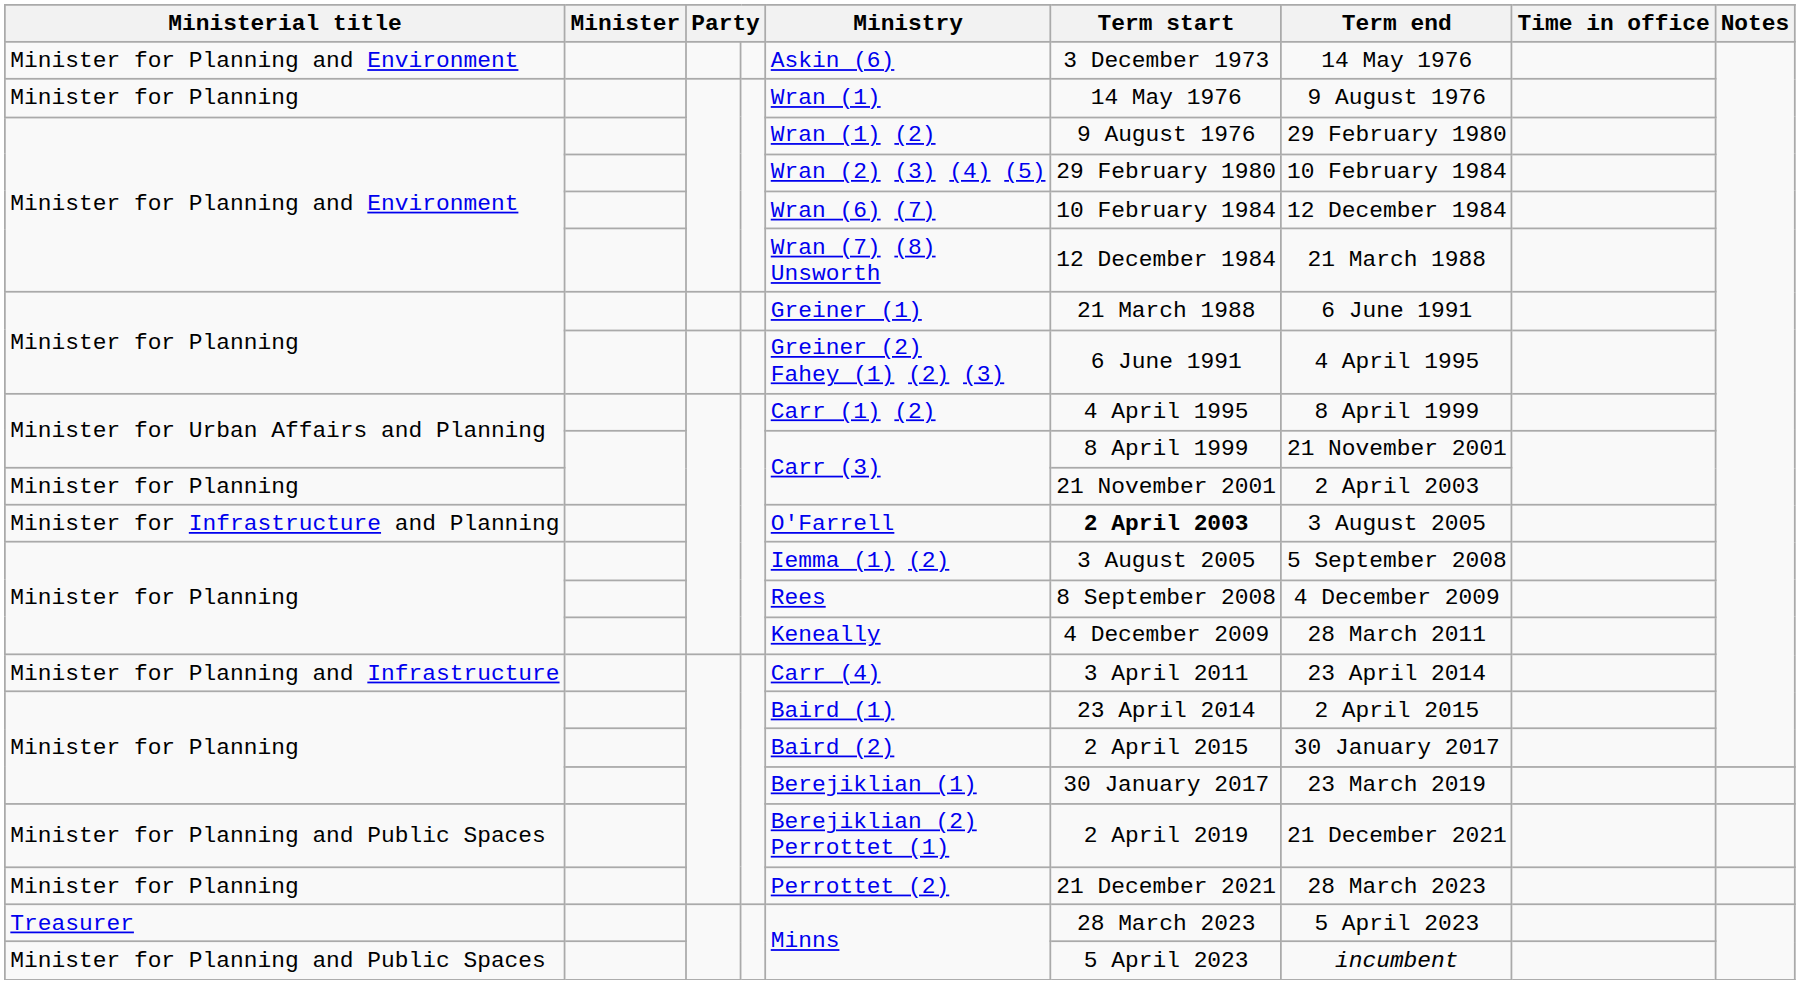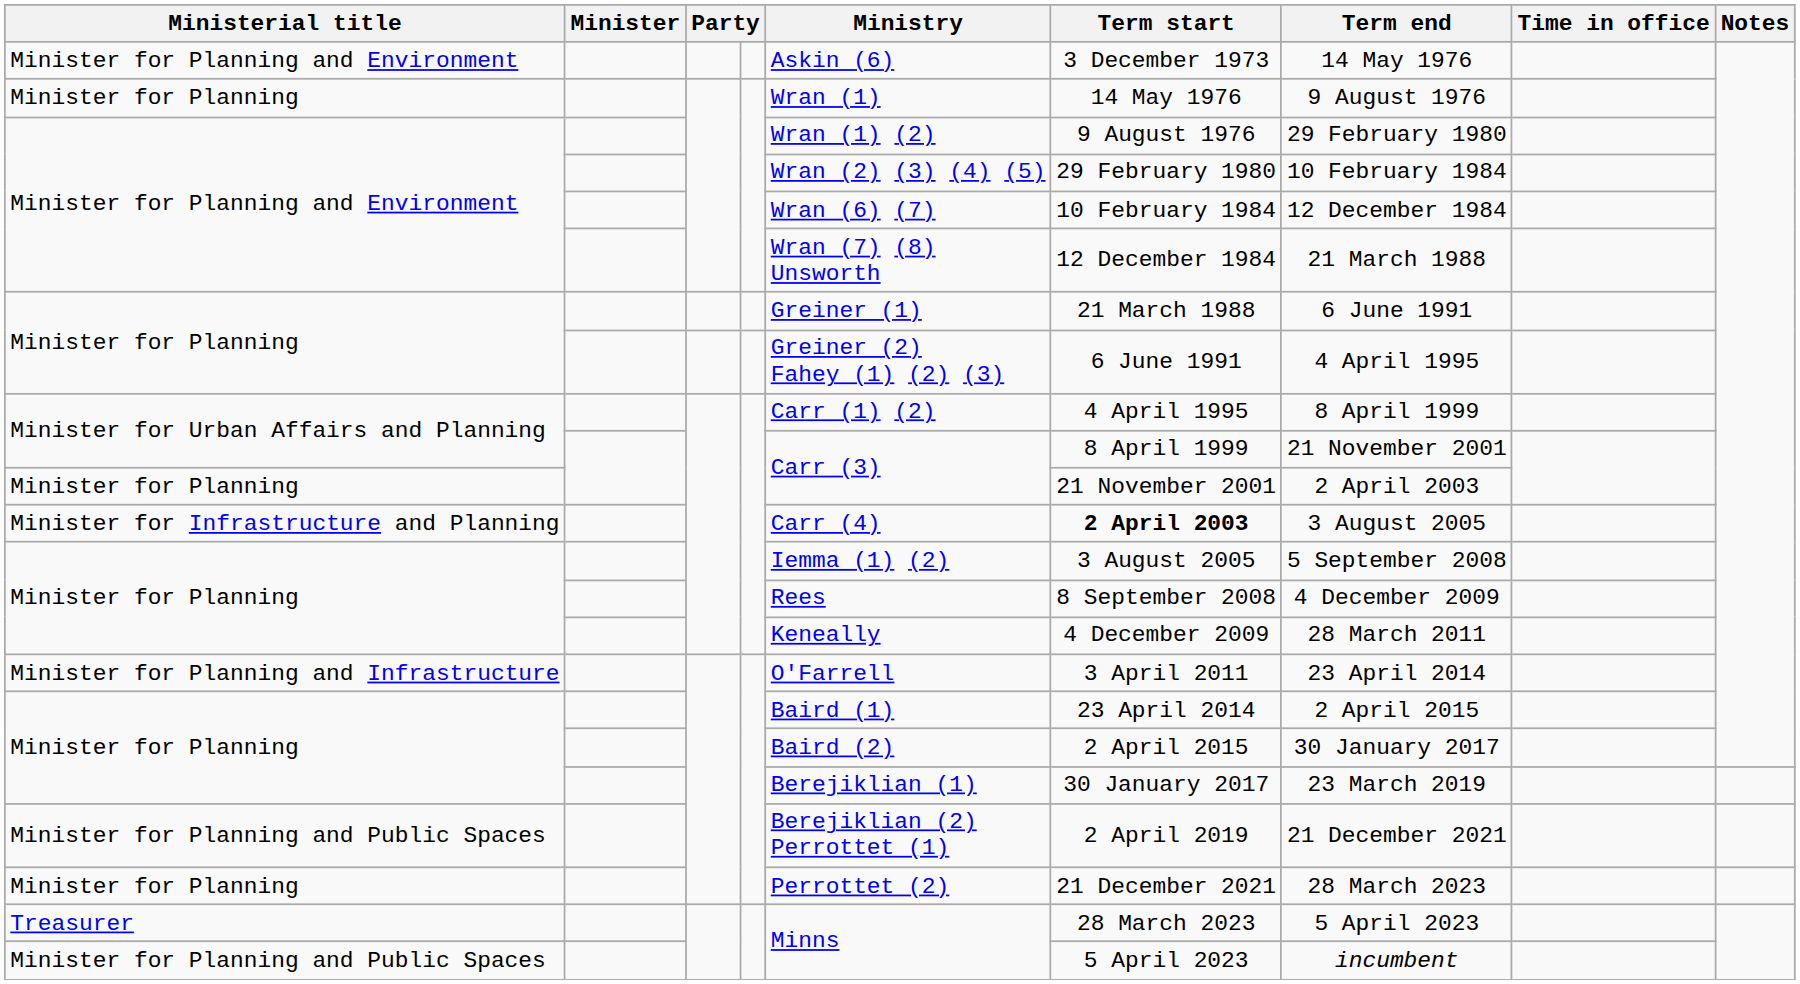(833, 524) O'Farrell -> (826, 524) Carr (4)
(826, 673) Carr (4) -> (833, 673) O'Farrell
